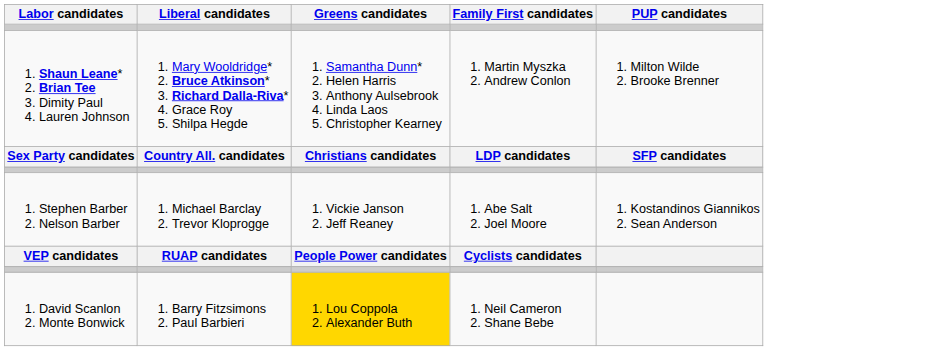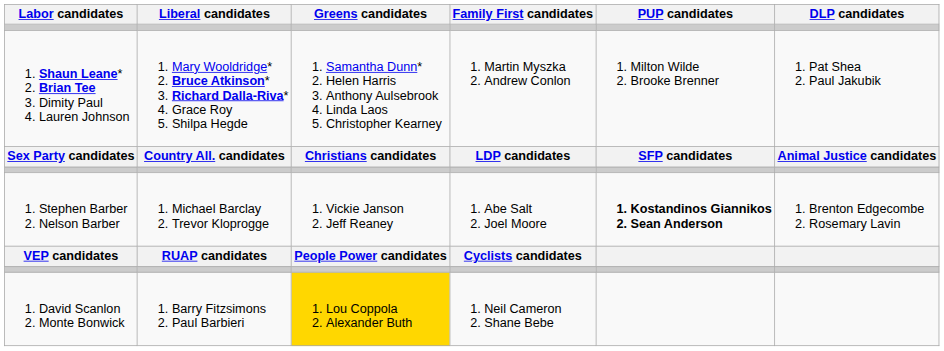+ column: (857, 14)
(679, 217) normal -> (685, 217) bold
